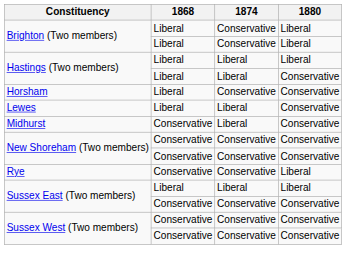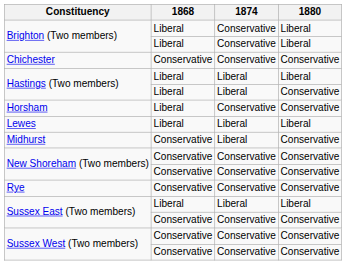+ row: (31, 60)
(310, 108) Conservative -> (296, 124) Liberal
(296, 172) Liberal -> (310, 188) Conservative
